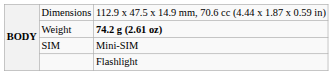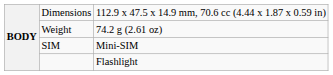(129, 29) bold -> (129, 29) normal
